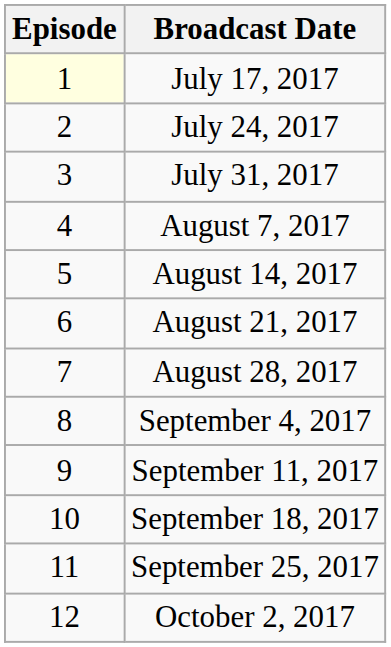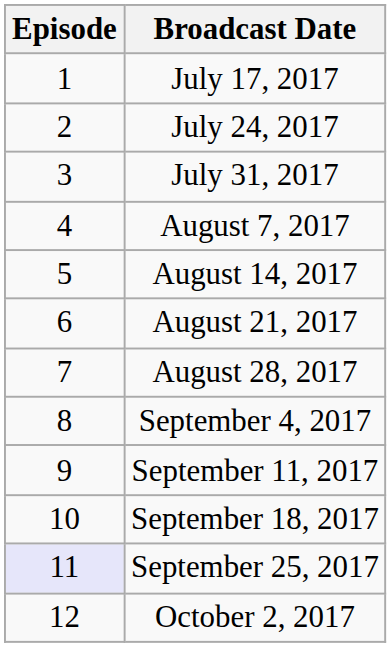(64, 77) lightyellow background -> (64, 77) no background
(64, 567) no background -> (64, 567) lavender background
